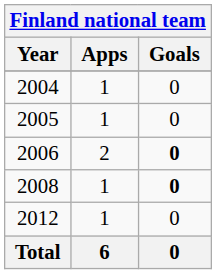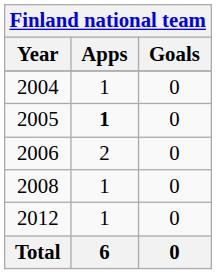(104, 119) normal -> (104, 119) bold
(174, 152) bold -> (174, 152) normal
(174, 185) bold -> (174, 185) normal
